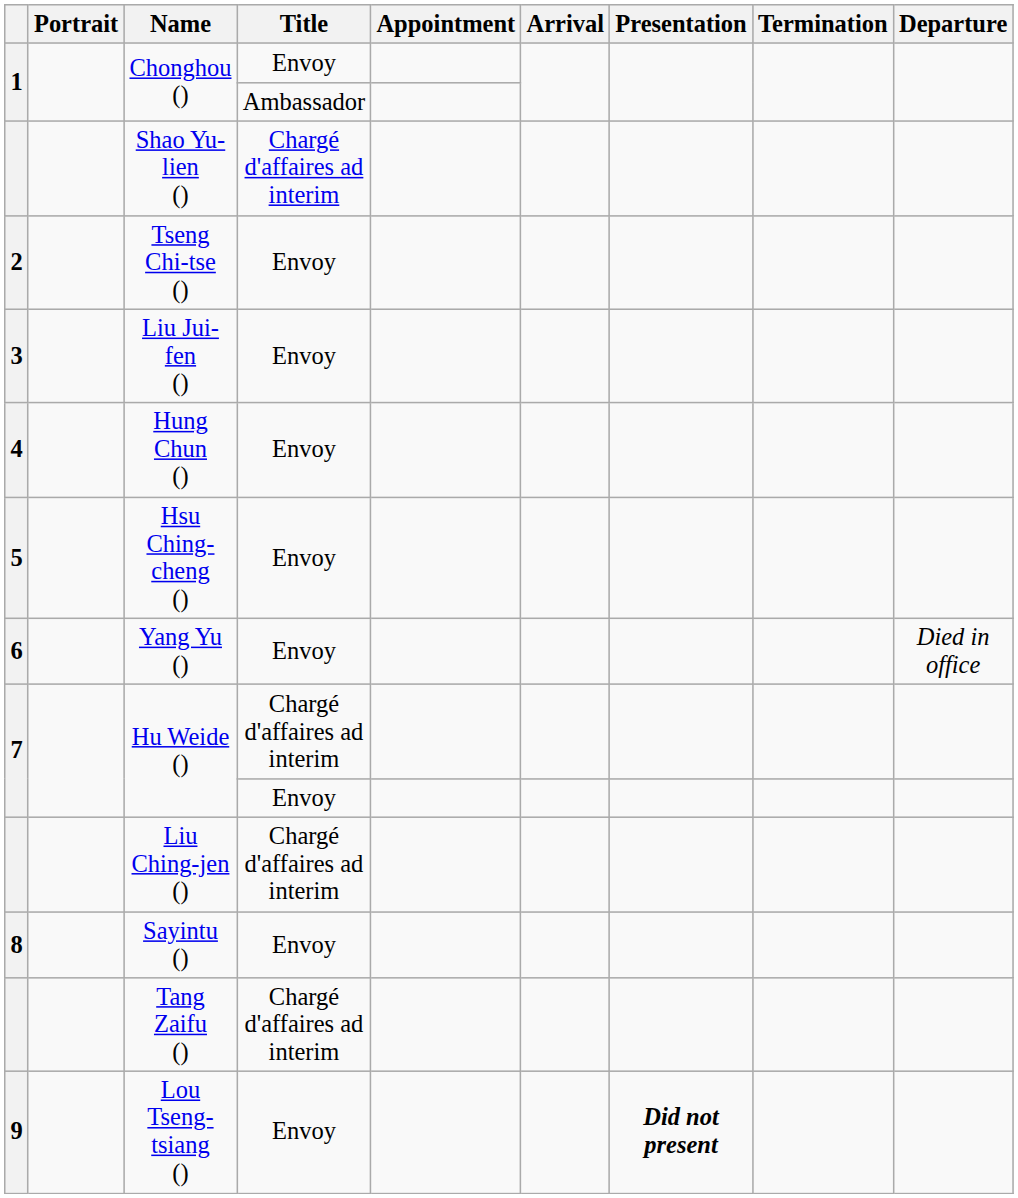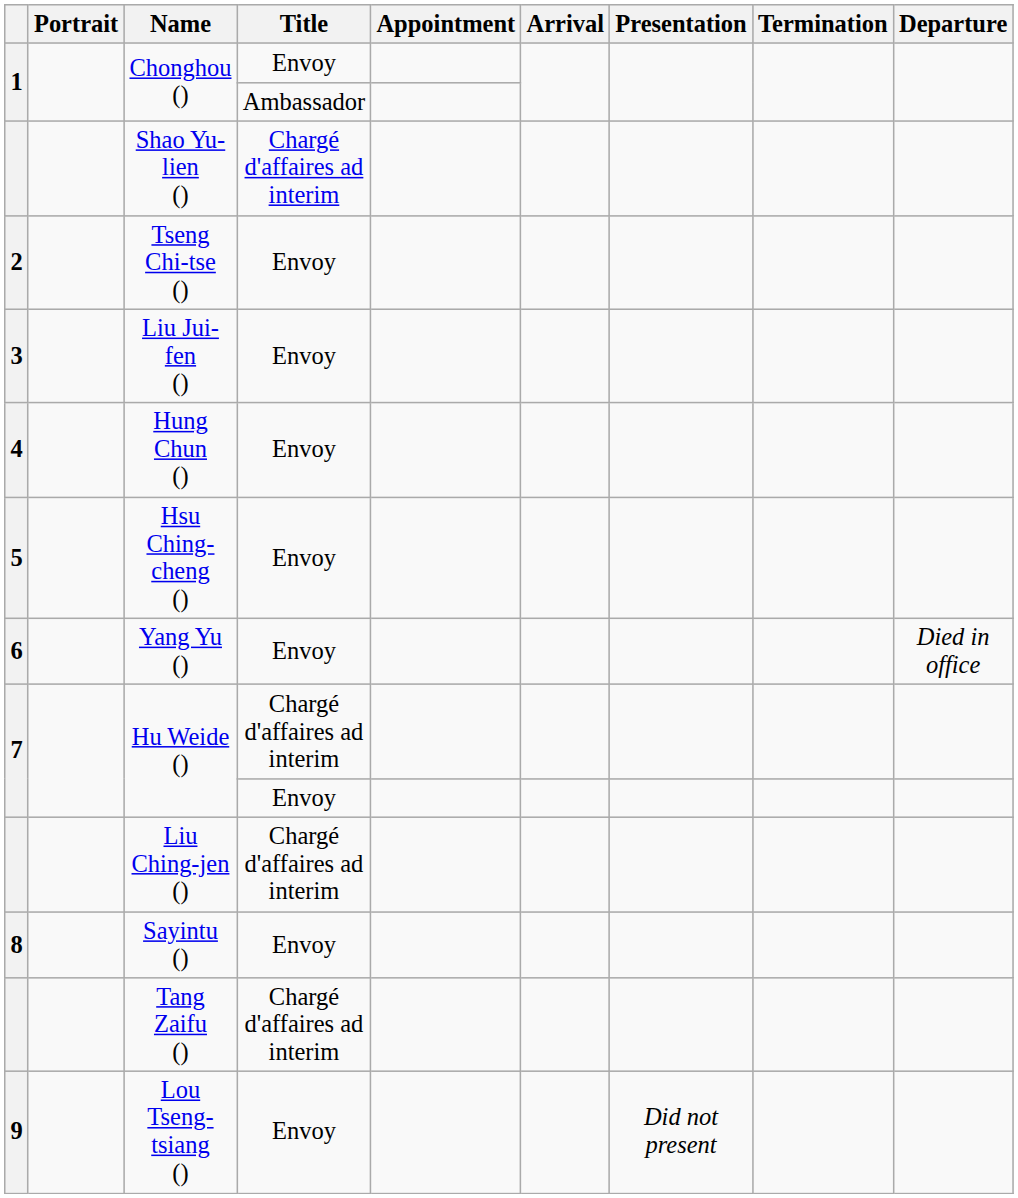(681, 1132) bold -> (681, 1132) normal
